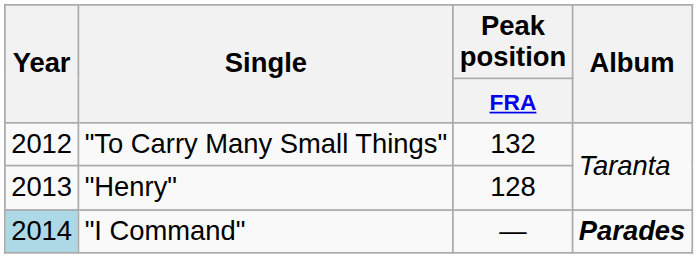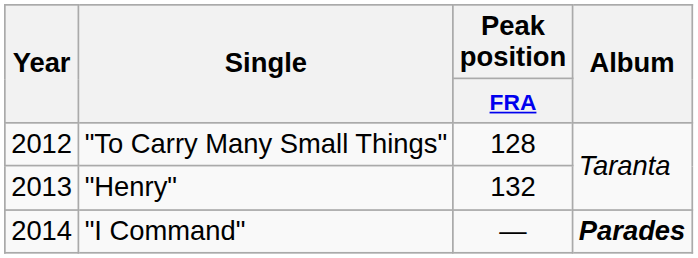(513, 143) 132 -> (513, 143) 128
(513, 187) 128 -> (513, 187) 132
(42, 230) lightblue background -> (42, 230) no background
